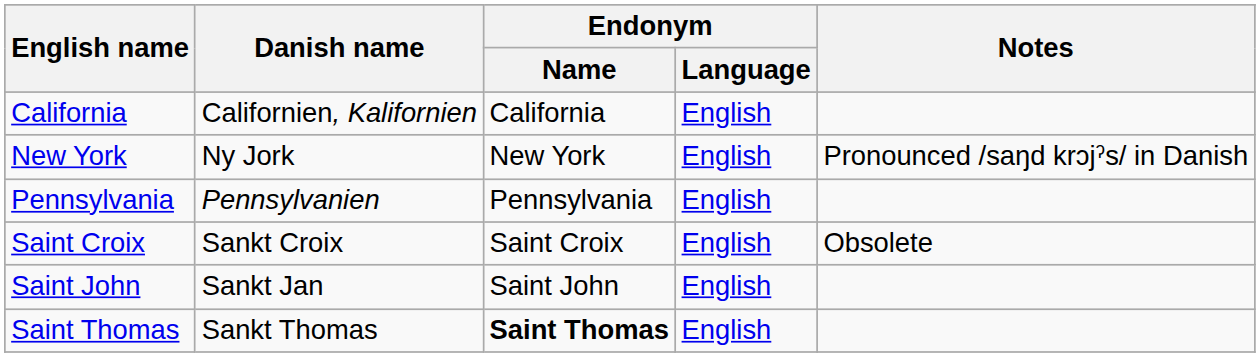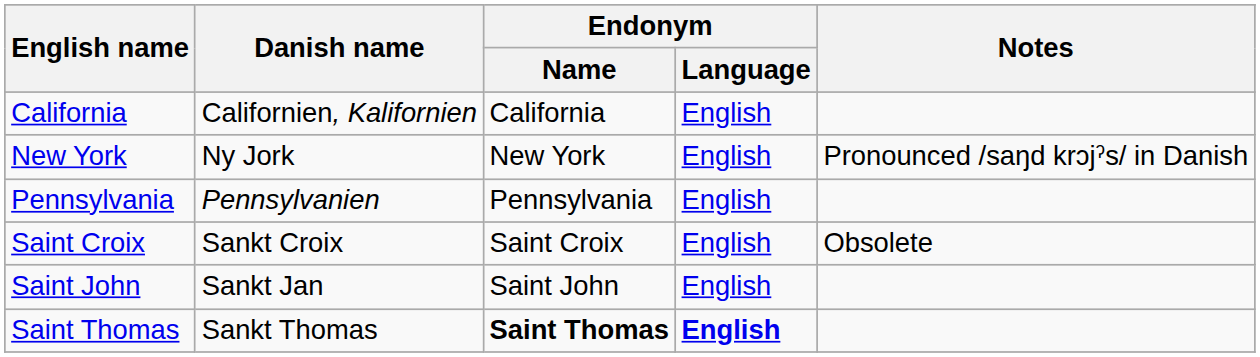(726, 329) normal -> (731, 329) bold
